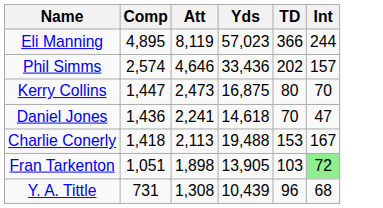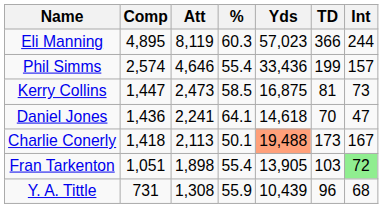+ column: (237, 16)
(290, 66) 202 -> (328, 66) 199
(290, 91) 80 -> (328, 91) 81
(323, 91) 70 -> (361, 91) 73
(245, 141) no background -> (283, 141) lightsalmon background
(290, 141) 153 -> (328, 141) 173
